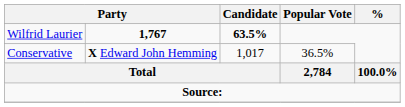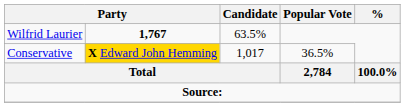(250, 33) bold -> (250, 33) normal
(153, 53) no background -> (153, 53) gold background
